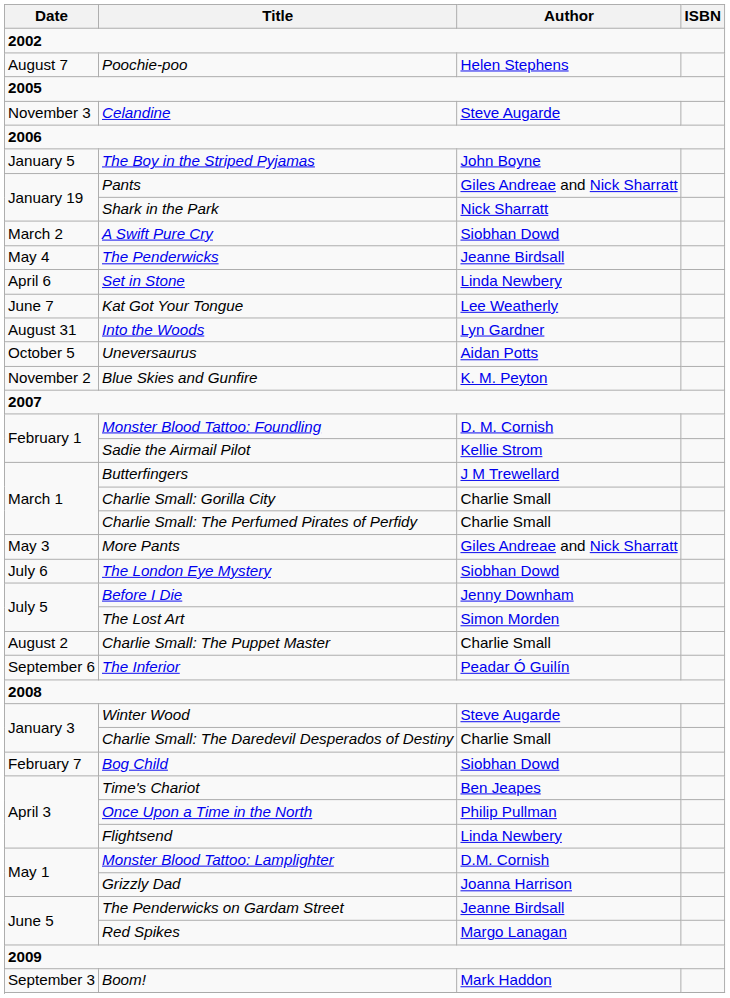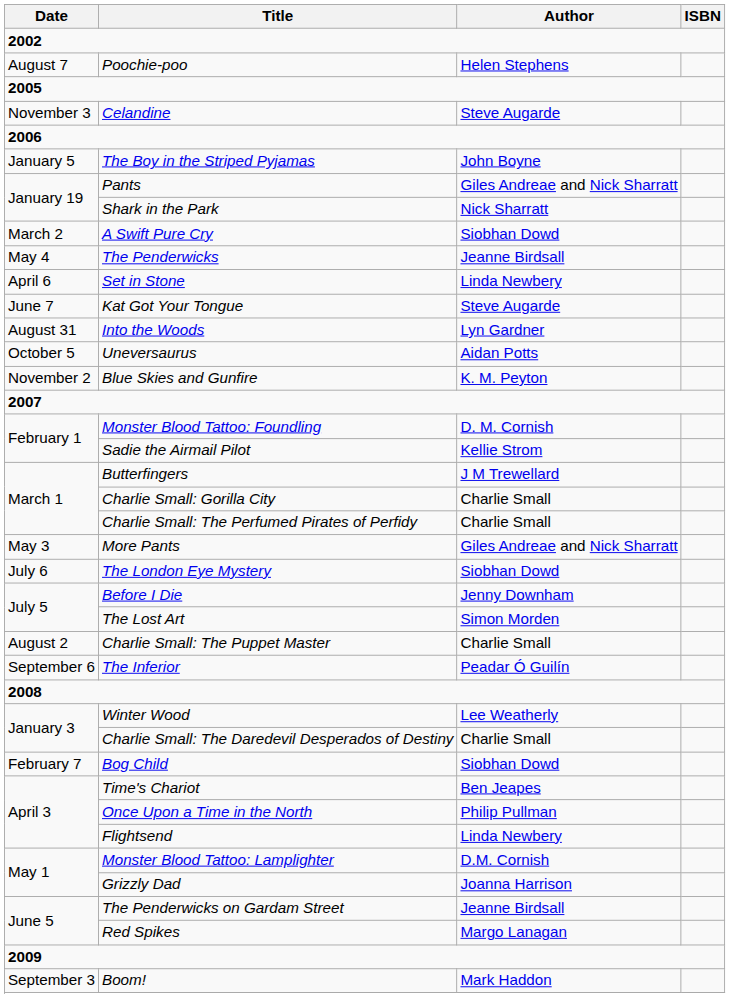(509, 305) Lee Weatherly -> (510, 305) Steve Augarde
(510, 715) Steve Augarde -> (509, 715) Lee Weatherly
